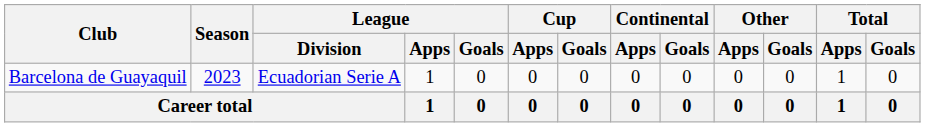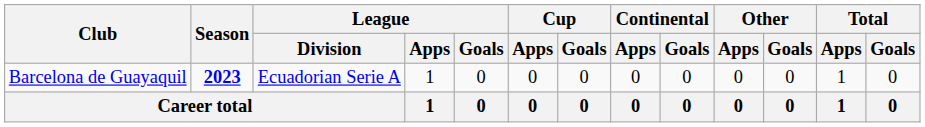(222, 77) normal -> (222, 77) bold
